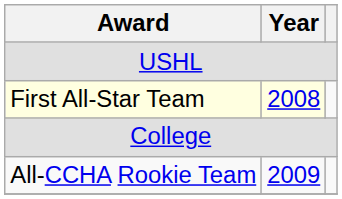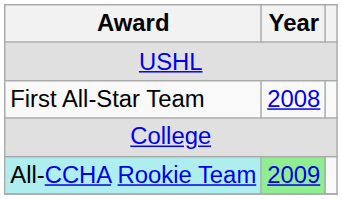(107, 99) lightyellow background -> (107, 99) no background
(294, 99) lightyellow background -> (294, 99) no background
(133, 174) no background -> (133, 174) paleturquoise background
(294, 174) no background -> (294, 174) lightgreen background
